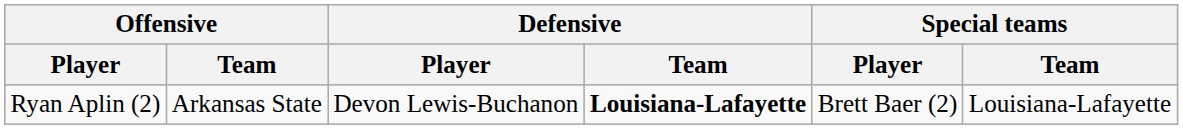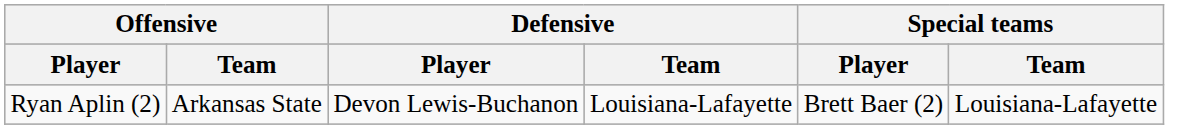(698, 104) bold -> (691, 104) normal
